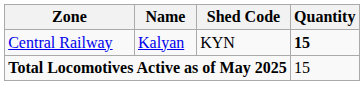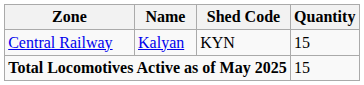(302, 42) bold -> (302, 42) normal
